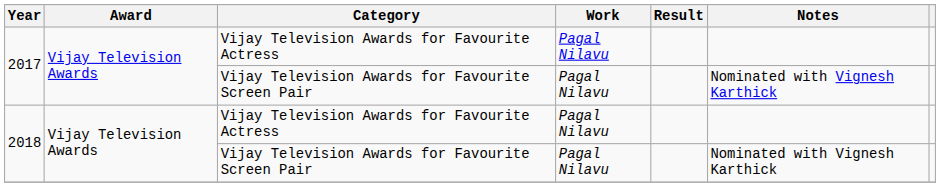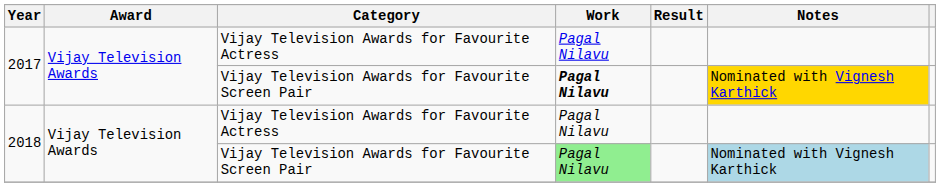(584, 85) normal -> (584, 85) bold
(802, 85) no background -> (802, 85) gold background
(584, 163) no background -> (584, 163) lightgreen background
(802, 163) no background -> (802, 163) lightblue background
